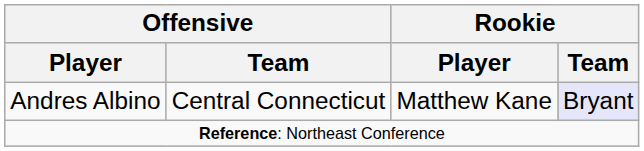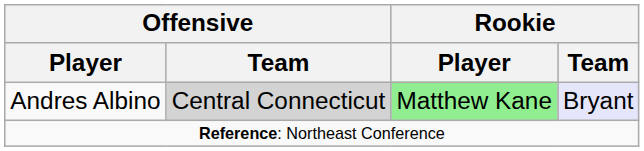(278, 100) no background -> (278, 100) lightgrey background
(474, 100) no background -> (474, 100) lightgreen background
